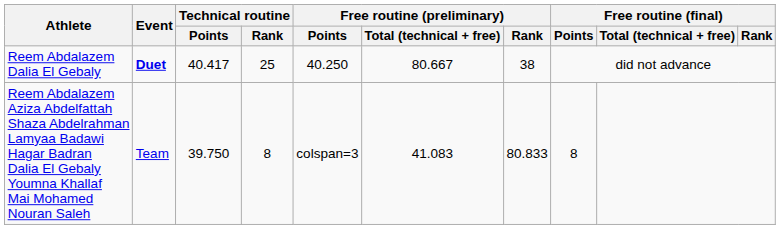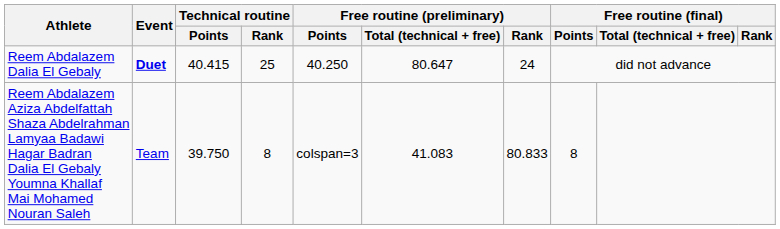(209, 65) 40.417 -> (209, 65) 40.415
(432, 65) 80.667 -> (432, 65) 80.647
(527, 65) 38 -> (527, 65) 24
